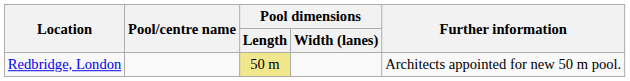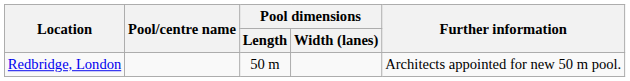(265, 64) khaki background -> (265, 64) no background
